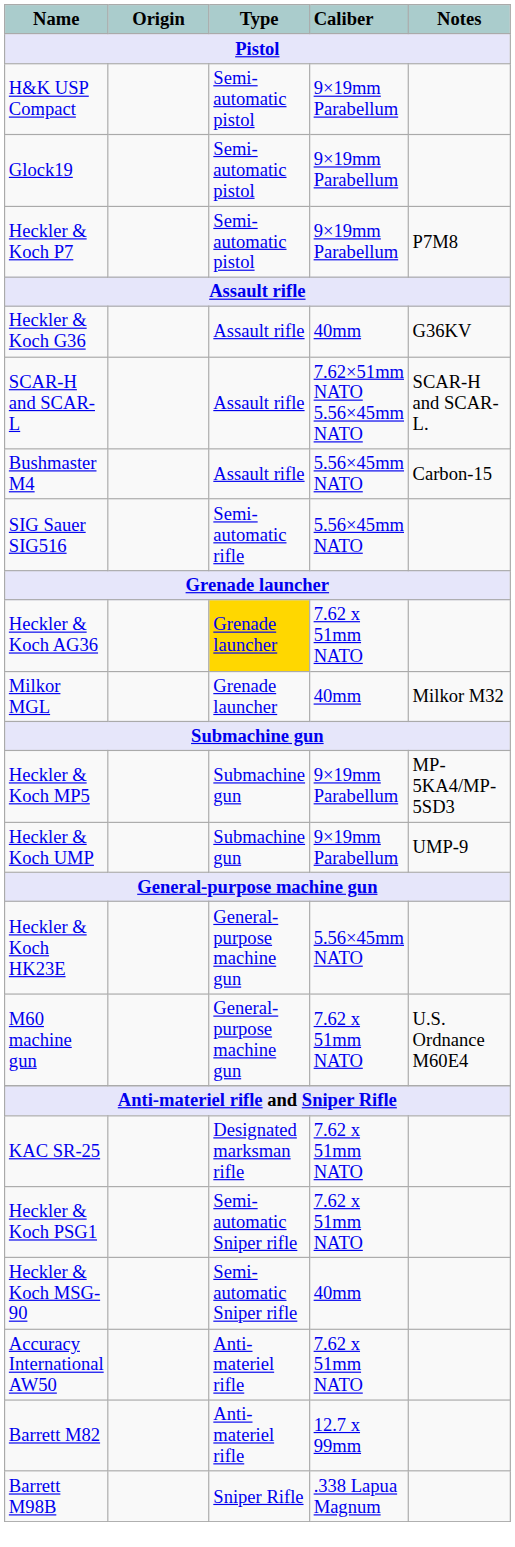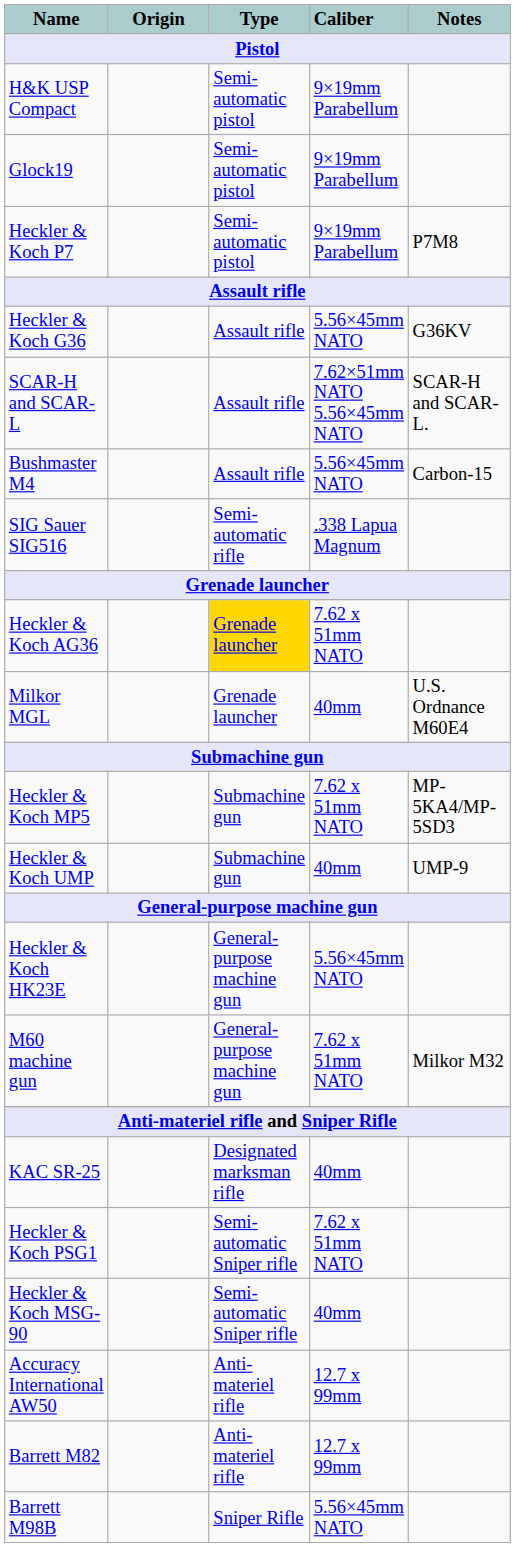(337, 331) 40mm -> (359, 331) 5.56×45mm NATO
(359, 534) 5.56×45mm NATO -> (355, 534) .338 Lapua Magnum
(458, 696) Milkor M32 -> (449, 706) U.S. Ordnance M60E4
(356, 786) 9×19mm Parabellum -> (338, 807) 7.62 x 51mm NATO
(356, 847) 9×19mm Parabellum -> (337, 867) 40mm
(449, 1039) U.S. Ordnance M60E4 -> (458, 1060) Milkor M32
(338, 1150) 7.62 x 51mm NATO -> (337, 1171) 40mm
(338, 1364) 7.62 x 51mm NATO -> (337, 1385) 12.7 x 99mm
(355, 1496) .338 Lapua Magnum -> (359, 1517) 5.56×45mm NATO
